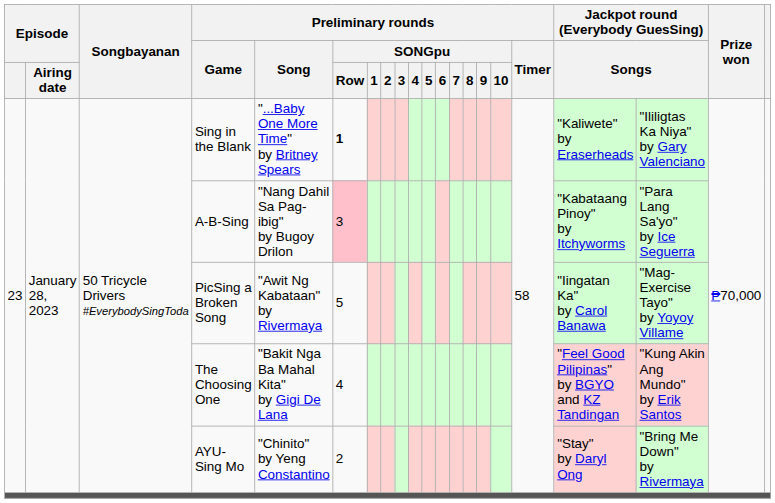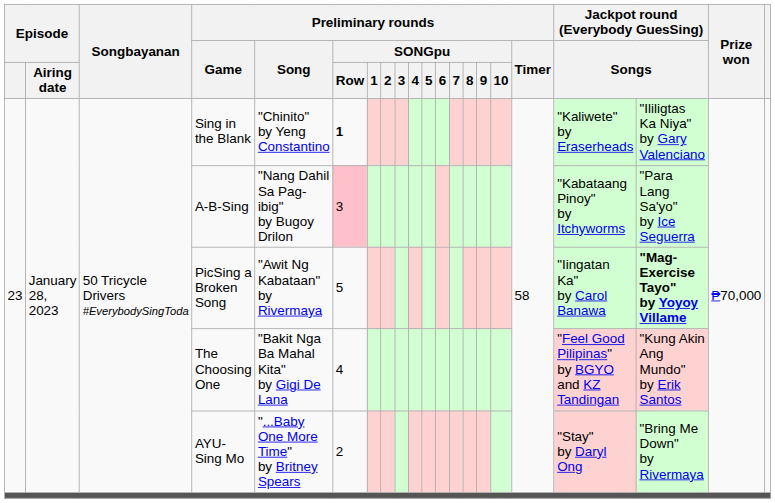(288, 139) "...Baby One More Time" by Britney Spears -> (294, 132) "Chinito" by Yeng Constantino
(666, 303) normal -> (669, 288) bold
(294, 459) "Chinito" by Yeng Constantino -> (288, 451) "...Baby One More Time" by Britney Spears
